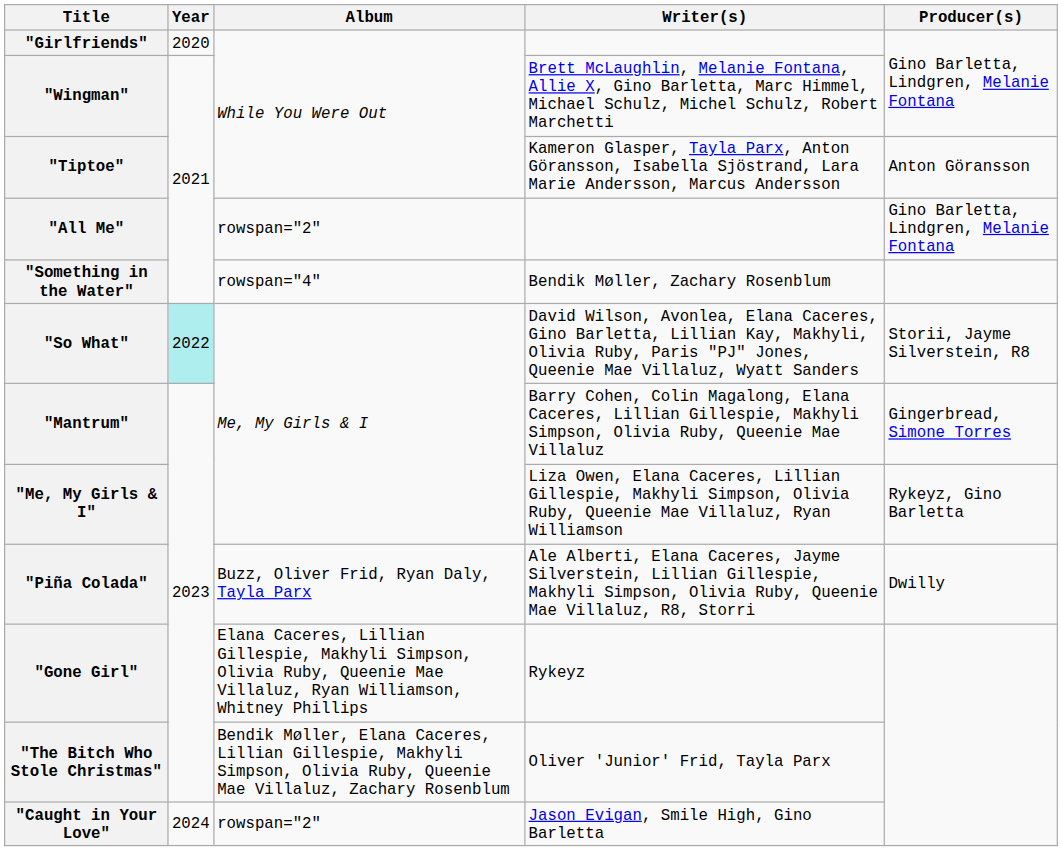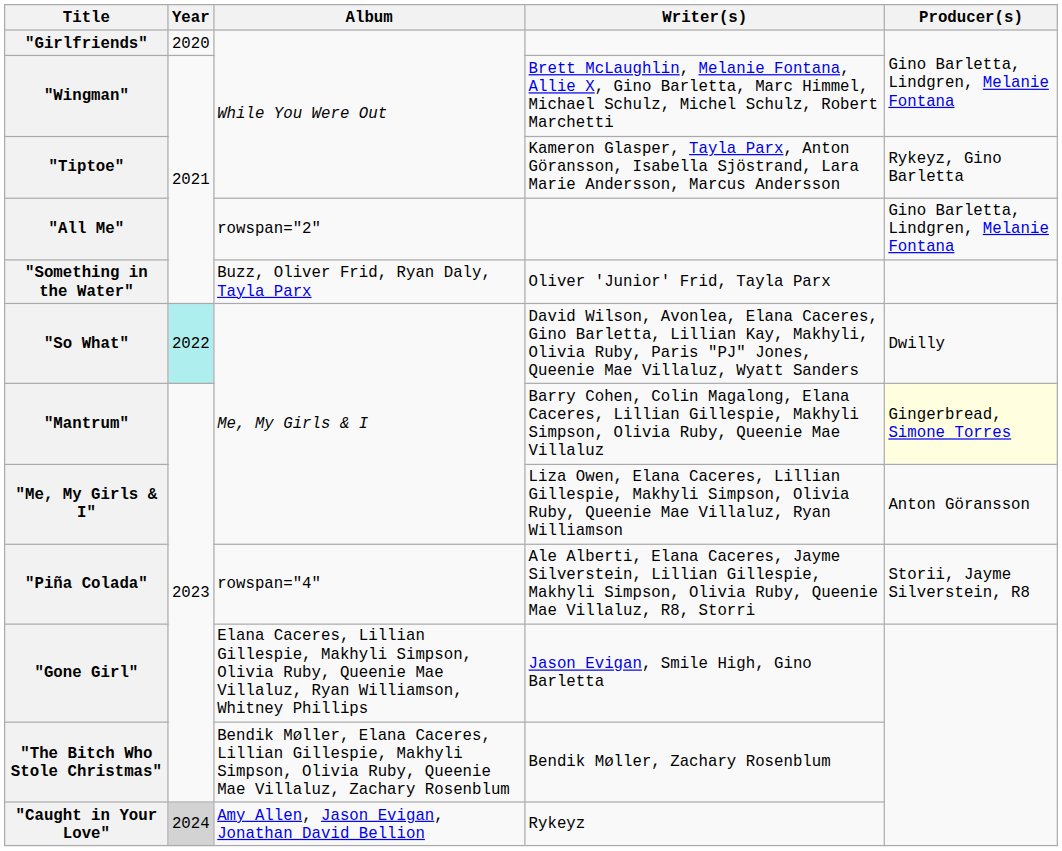(959, 167) Anton Göransson -> (945, 167) Rykeyz, Gino Barletta
(269, 282) rowspan="4" -> (354, 282) Buzz, Oliver Frid, Ryan Daly, Tayla Parx
(680, 282) Bendik Møller, Zachary Rosenblum -> (680, 282) Oliver 'Junior' Frid, Tayla Parx
(959, 344) Storii, Jayme Silverstein, R8 -> (917, 344) Dwilly
(950, 424) no background -> (950, 424) lightyellow background
(945, 504) Rykeyz, Gino Barletta -> (959, 504) Anton Göransson
(354, 584) Buzz, Oliver Frid, Ryan Daly, Tayla Parx -> (269, 584) rowspan="4"
(917, 584) Dwilly -> (959, 584) Storii, Jayme Silverstein, R8
(557, 673) Rykeyz -> (670, 673) Jason Evigan, Smile High, Gino Barletta
(680, 762) Oliver 'Junior' Frid, Tayla Parx -> (680, 762) Bendik Møller, Zachary Rosenblum
(191, 824) no background -> (191, 824) lightgrey background
(269, 824) rowspan="2" -> (330, 824) Amy Allen, Jason Evigan, Jonathan David Bellion
(670, 824) Jason Evigan, Smile High, Gino Barletta -> (557, 824) Rykeyz
